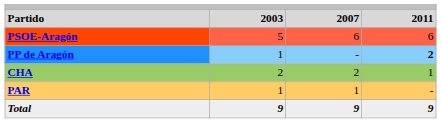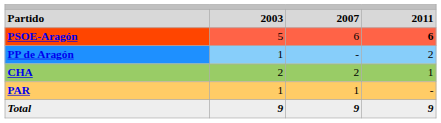(431, 36) normal -> (431, 36) bold
(431, 54) bold -> (431, 54) normal
